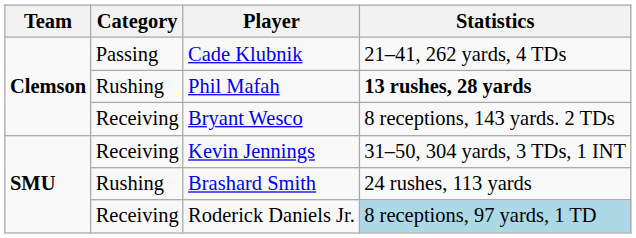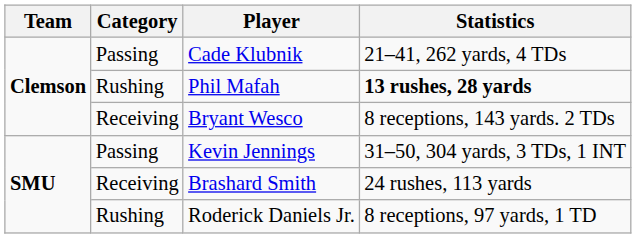(137, 151) Receiving -> (127, 151) Passing
(130, 183) Rushing -> (137, 183) Receiving
(137, 216) Receiving -> (130, 216) Rushing
(480, 216) lightblue background -> (480, 216) no background
